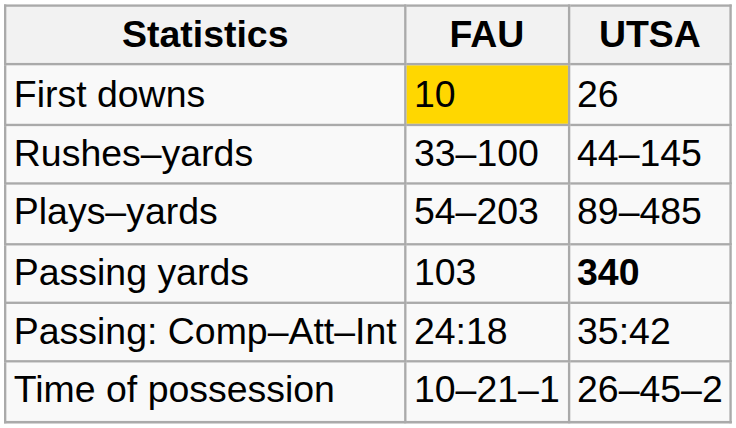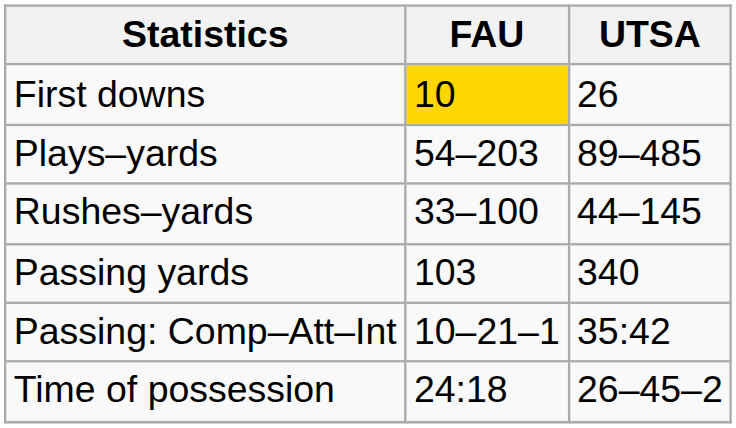rows swapped: (116, 212) <-> (133, 153)
(608, 272) bold -> (608, 272) normal
(461, 331) 24:18 -> (487, 331) 10–21–1
(487, 390) 10–21–1 -> (461, 390) 24:18
